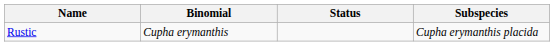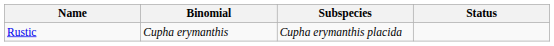columns swapped: (482, 13) <-> (345, 13)
